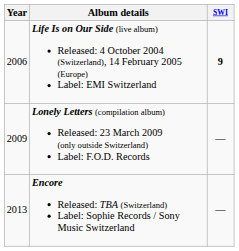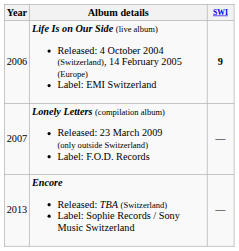(17, 139) 2009 -> (17, 139) 2007
